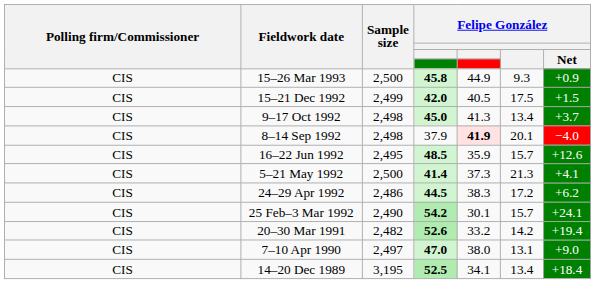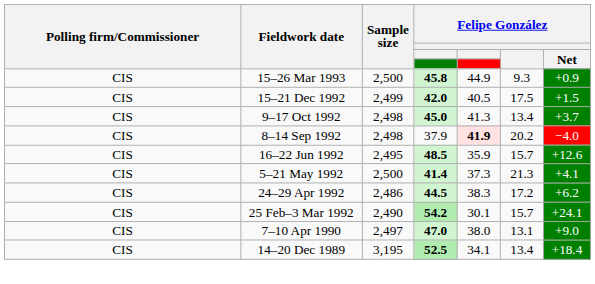(522, 136) 20.1 -> (522, 136) 20.2
- row: (301, 231)
